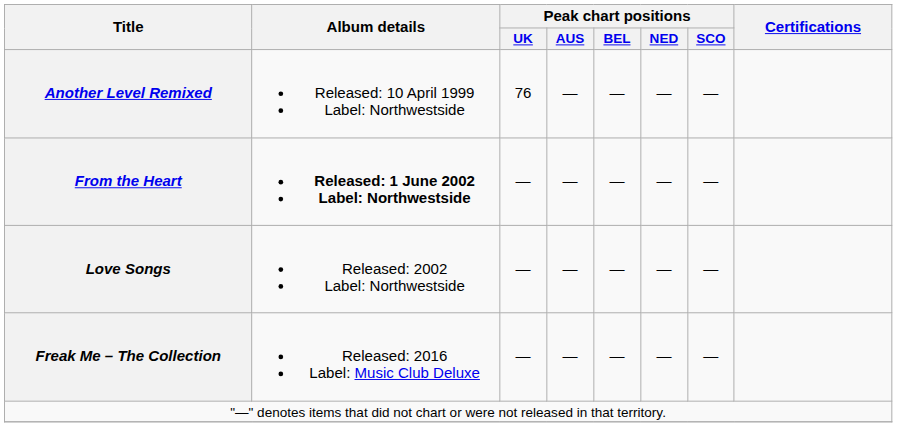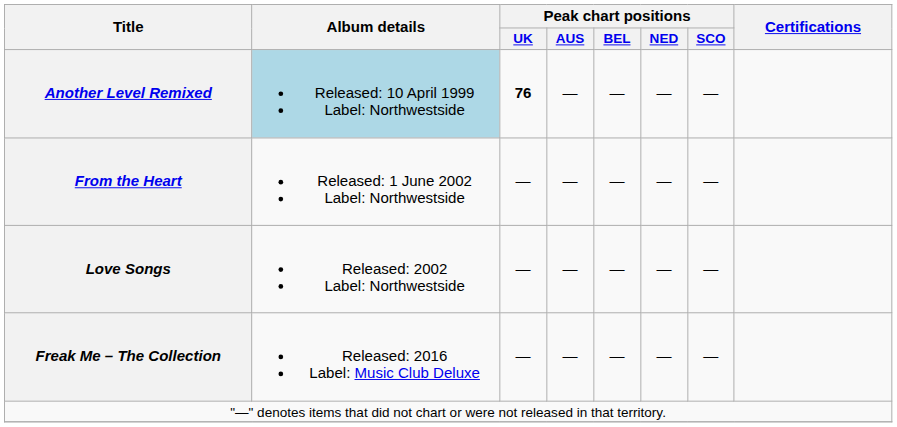(376, 102) no background -> (376, 102) lightblue background
(523, 93) normal -> (523, 93) bold
(376, 190) bold -> (376, 190) normal
